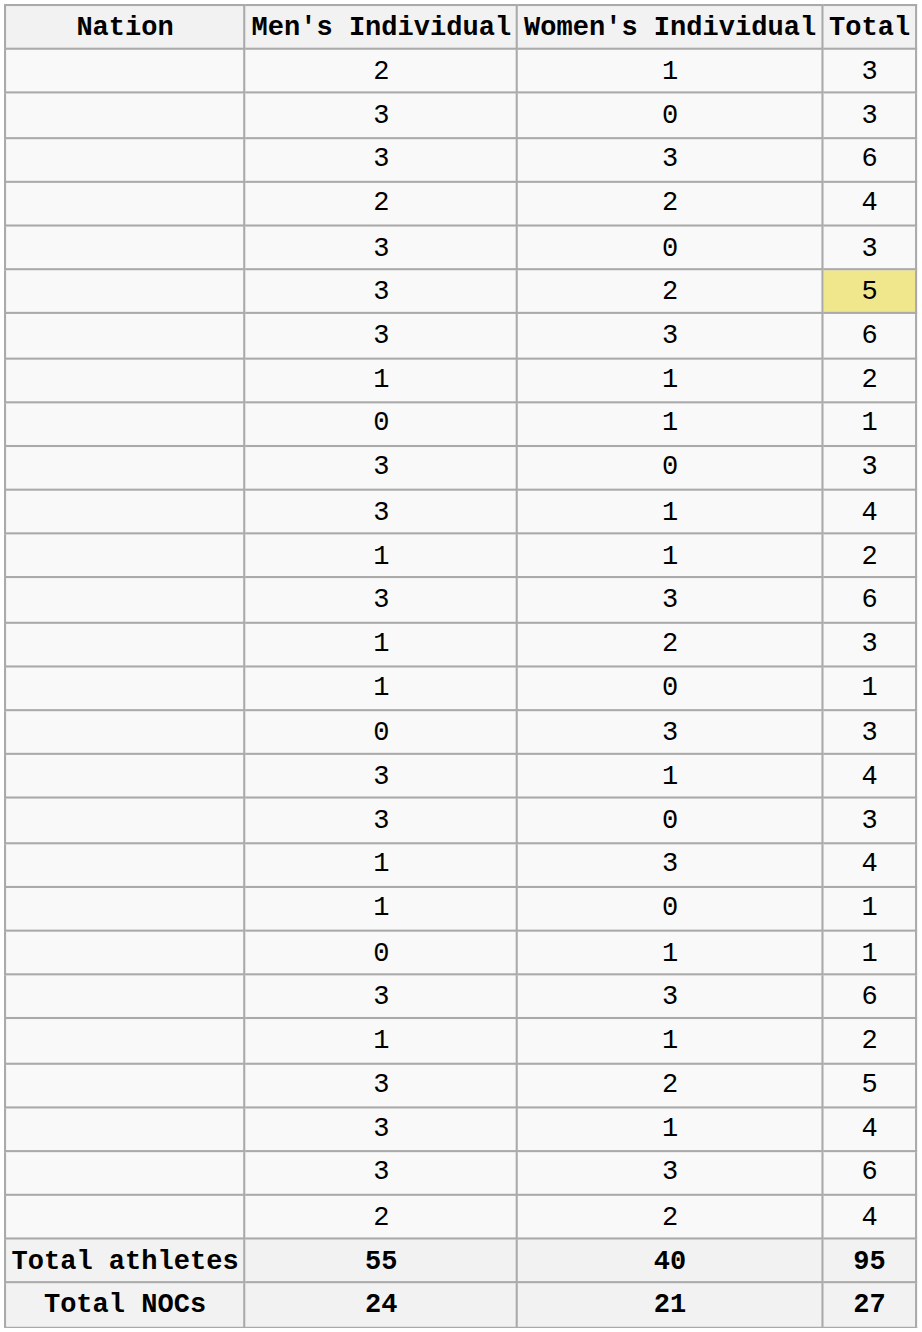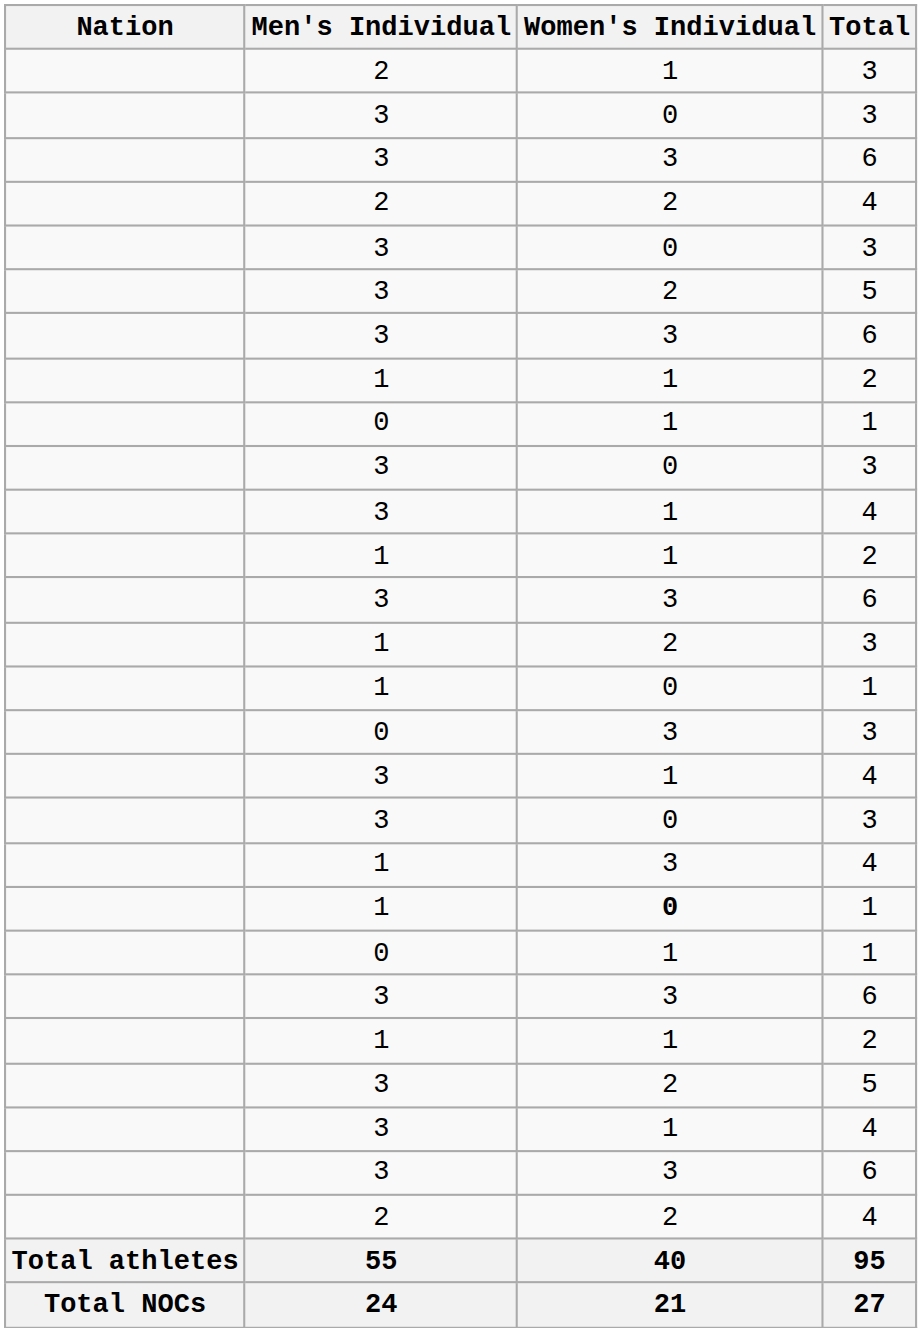(870, 291) khaki background -> (870, 291) no background
(670, 908) normal -> (670, 908) bold
